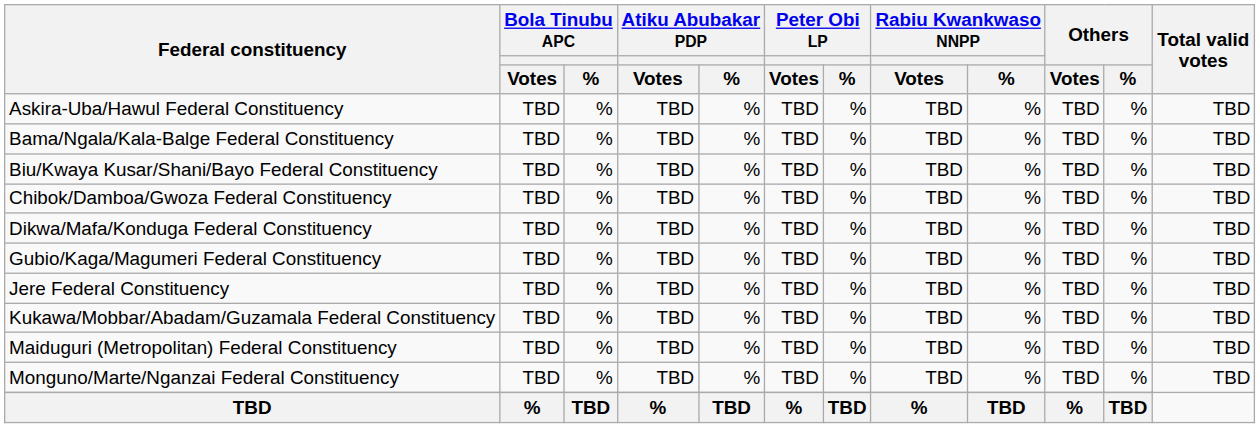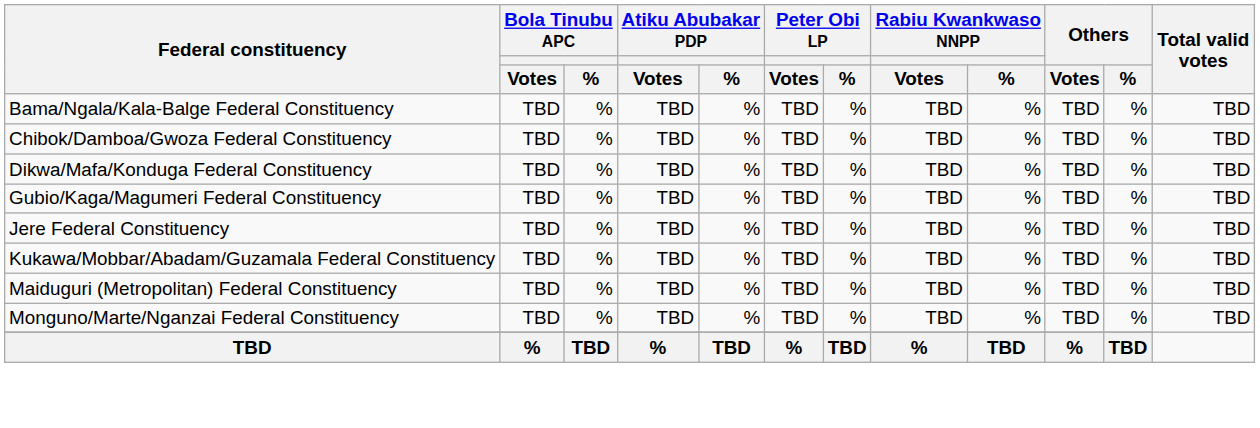- row: (176, 109)
- row: (223, 169)
